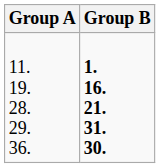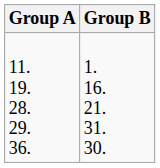(95, 107) bold -> (95, 107) normal
